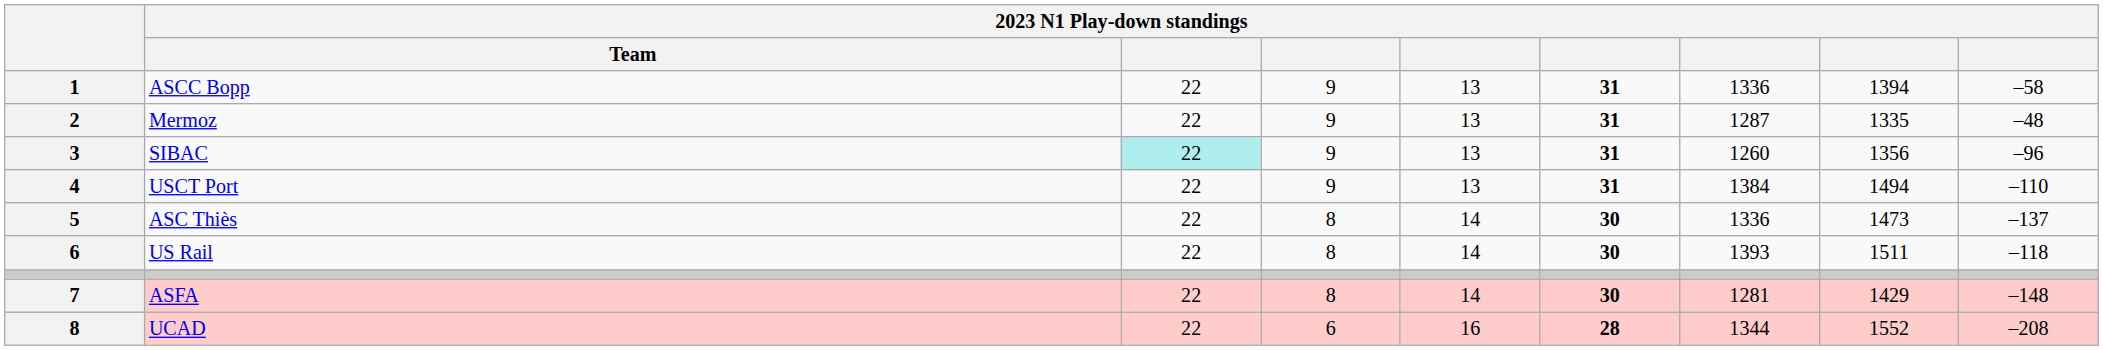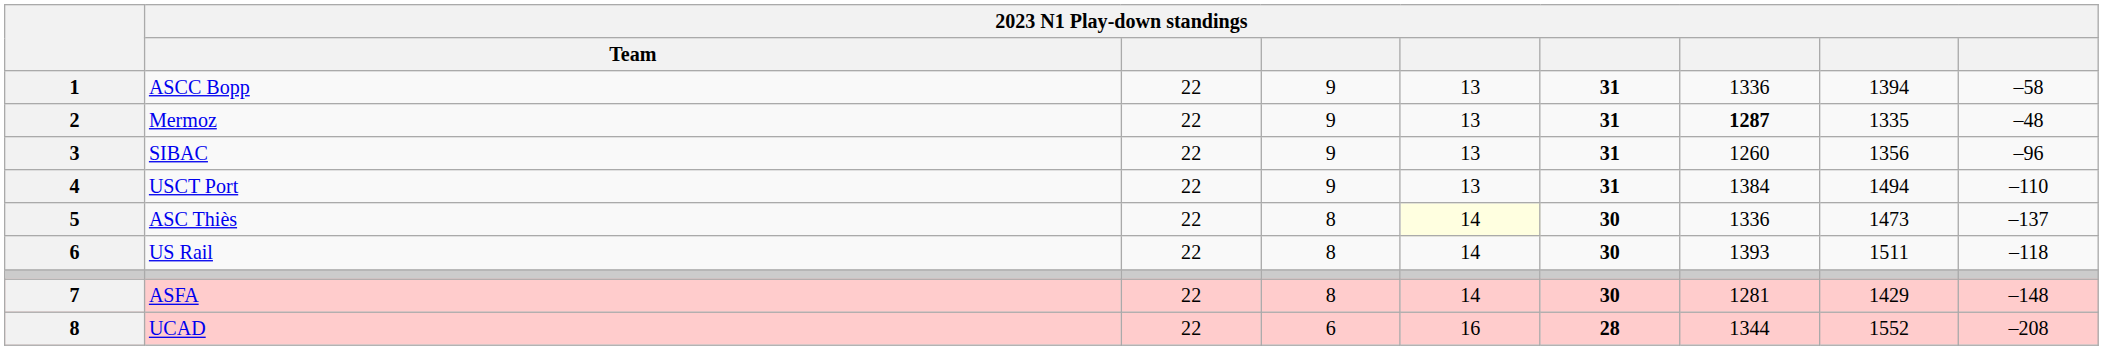(1749, 120) normal -> (1749, 120) bold
(1191, 153) paleturquoise background -> (1191, 153) no background
(1470, 219) no background -> (1470, 219) lightyellow background
